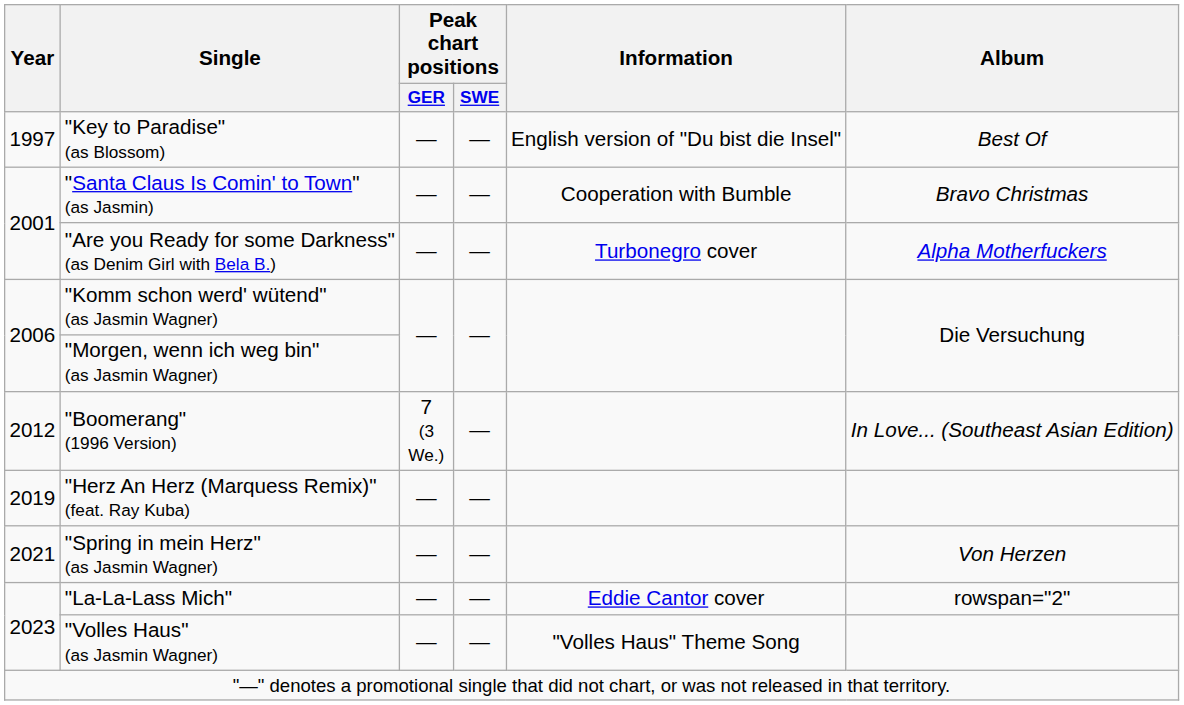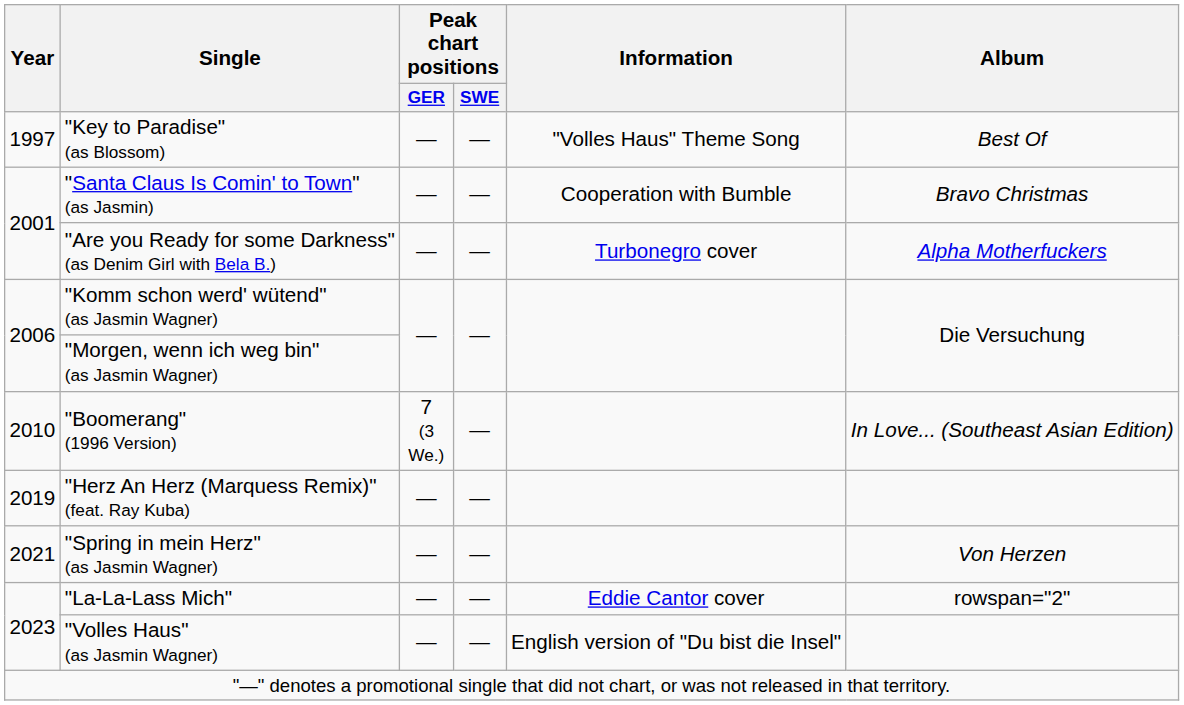(676, 139) English version of "Du bist die Insel" -> (676, 139) "Volles Haus" Theme Song
(32, 430) 2012 -> (32, 430) 2010
(676, 642) "Volles Haus" Theme Song -> (676, 642) English version of "Du bist die Insel"
